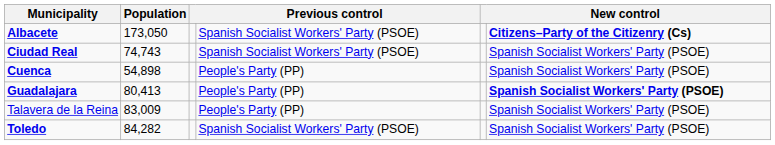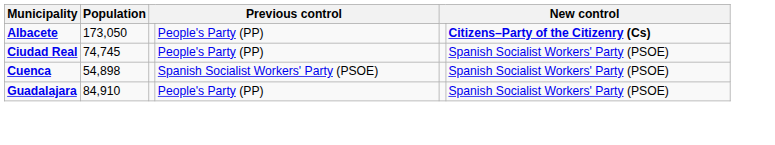(309, 33) Spanish Socialist Workers' Party (PSOE) -> (211, 33) People's Party (PP)
(142, 52) 74,743 -> (102, 52) 74,745
(309, 52) Spanish Socialist Workers' Party (PSOE) -> (211, 52) People's Party (PP)
(251, 71) People's Party (PP) -> (268, 71) Spanish Socialist Workers' Party (PSOE)
(142, 91) 80,413 -> (102, 91) 84,910
(606, 91) bold -> (559, 91) normal
- row: (63, 110)
- row: (27, 129)
